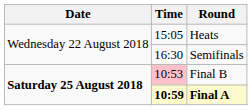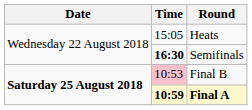(169, 54) normal -> (169, 54) bold
